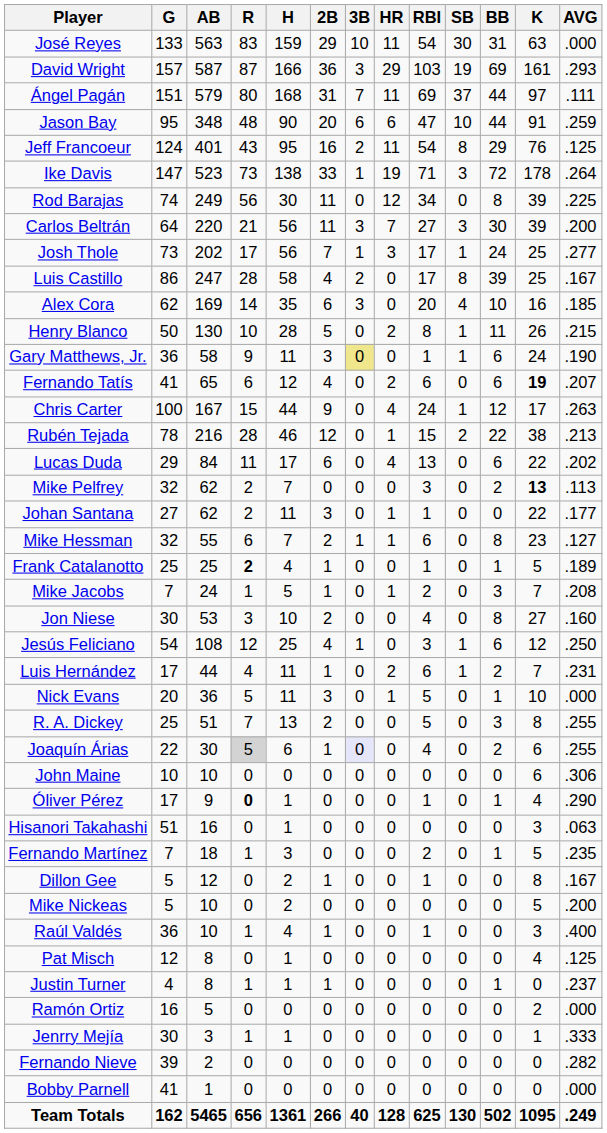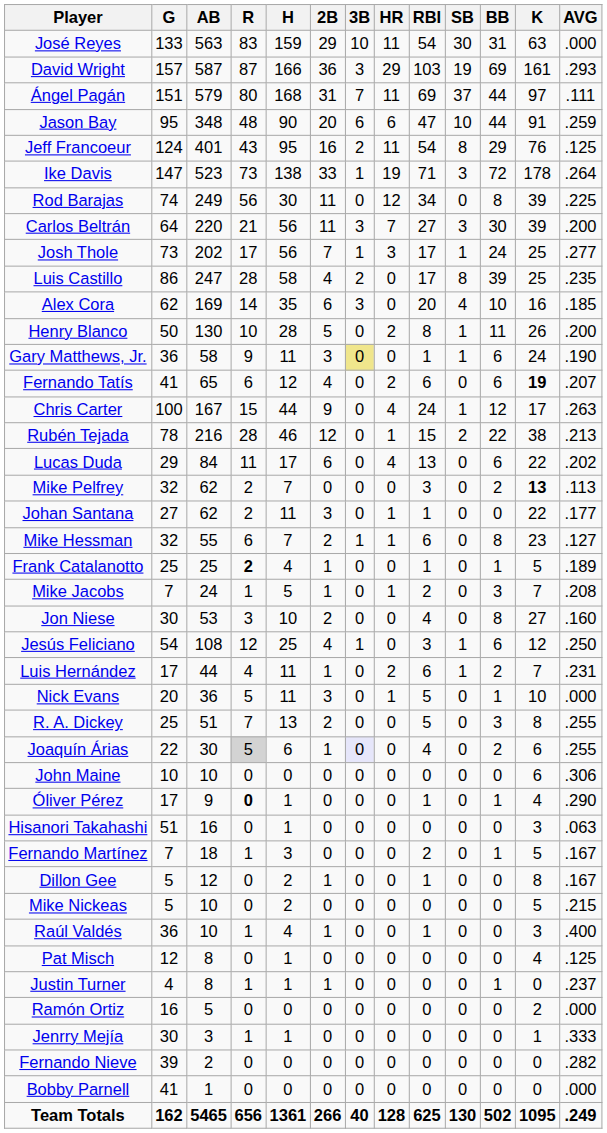(580, 278) .167 -> (580, 278) .235
(580, 331) .215 -> (580, 331) .200
(580, 853) .235 -> (580, 853) .167
(580, 906) .200 -> (580, 906) .215
